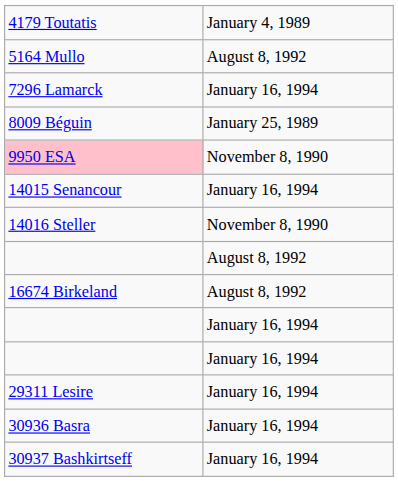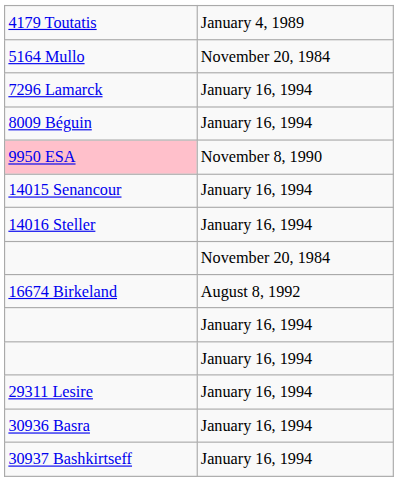(257, 56) August 8, 1992 -> (266, 56) November 20, 1984
(262, 123) January 25, 1989 -> (257, 123) January 16, 1994
(267, 224) November 8, 1990 -> (257, 224) January 16, 1994
(257, 257) August 8, 1992 -> (266, 257) November 20, 1984
